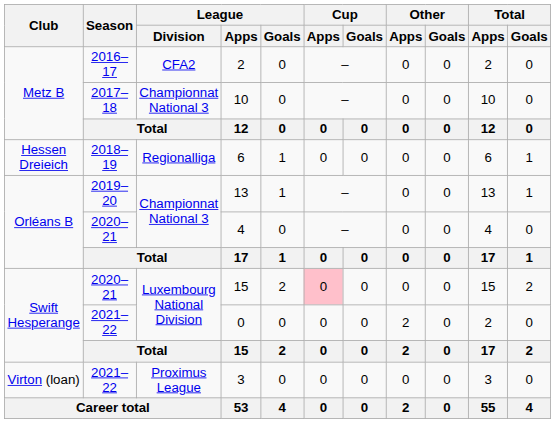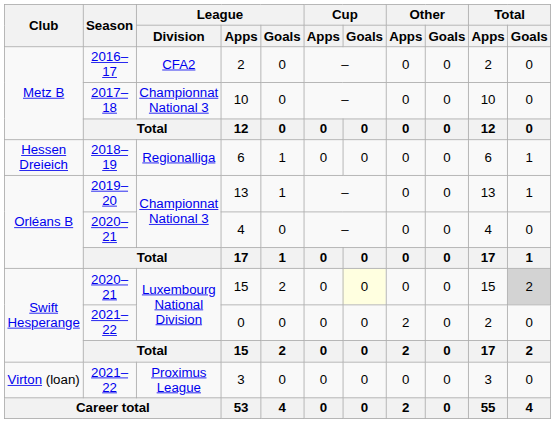(323, 286) pink background -> (323, 286) no background
(365, 286) no background -> (365, 286) lightyellow background
(529, 286) no background -> (529, 286) lightgrey background
